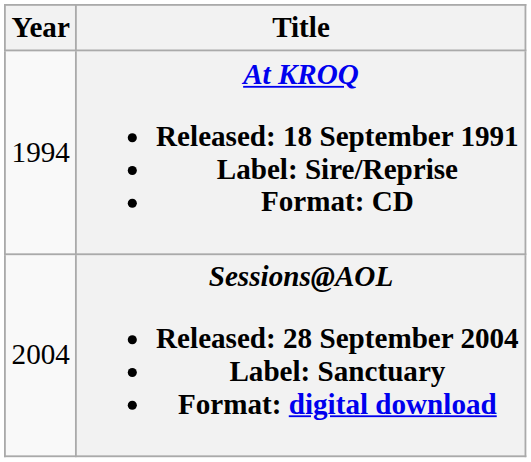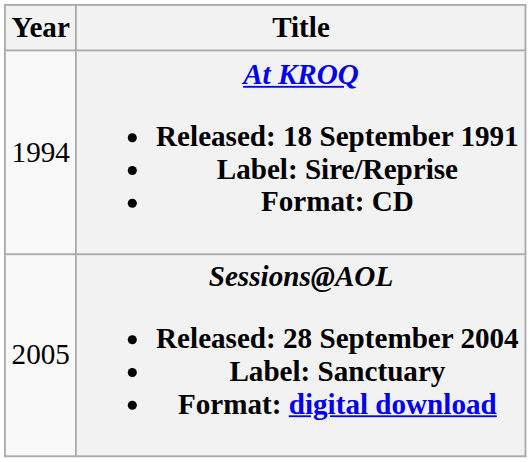(41, 354) 2004 -> (41, 354) 2005
